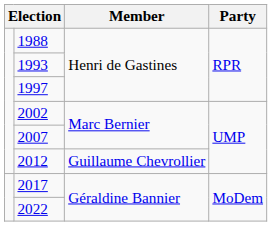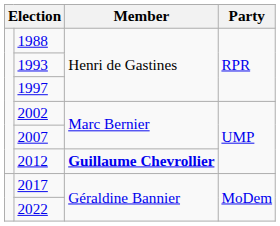(137, 161) normal -> (141, 161) bold
